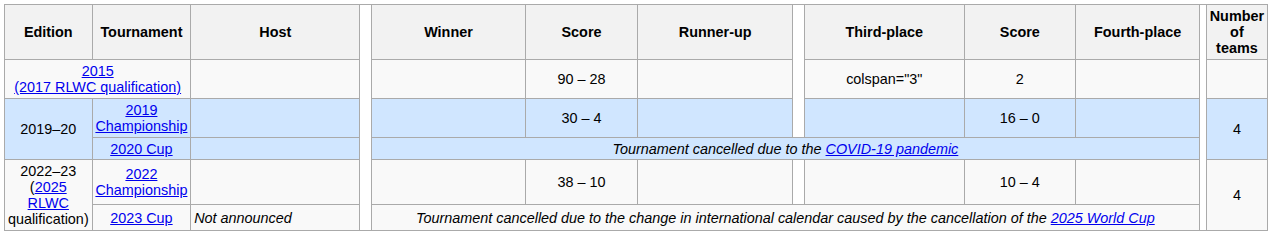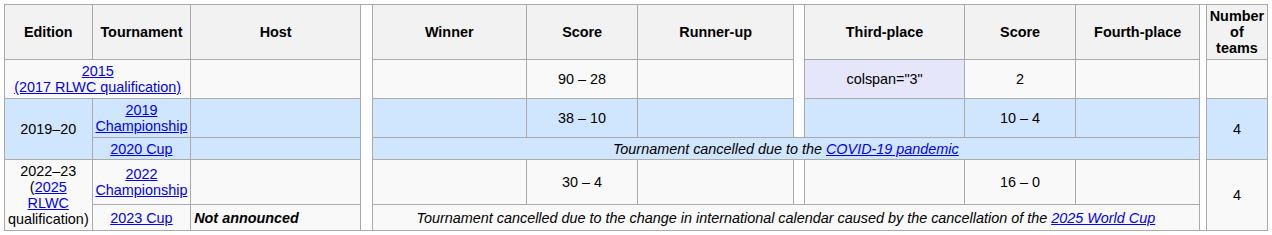(884, 79) no background -> (885, 79) lavender background
(582, 118) 30 – 4 -> (582, 118) 38 – 10
(1020, 118) 16 – 0 -> (1020, 118) 10 – 4
(582, 182) 38 – 10 -> (582, 182) 30 – 4
(1020, 182) 10 – 4 -> (1020, 182) 16 – 0
(243, 218) normal -> (247, 218) bold
